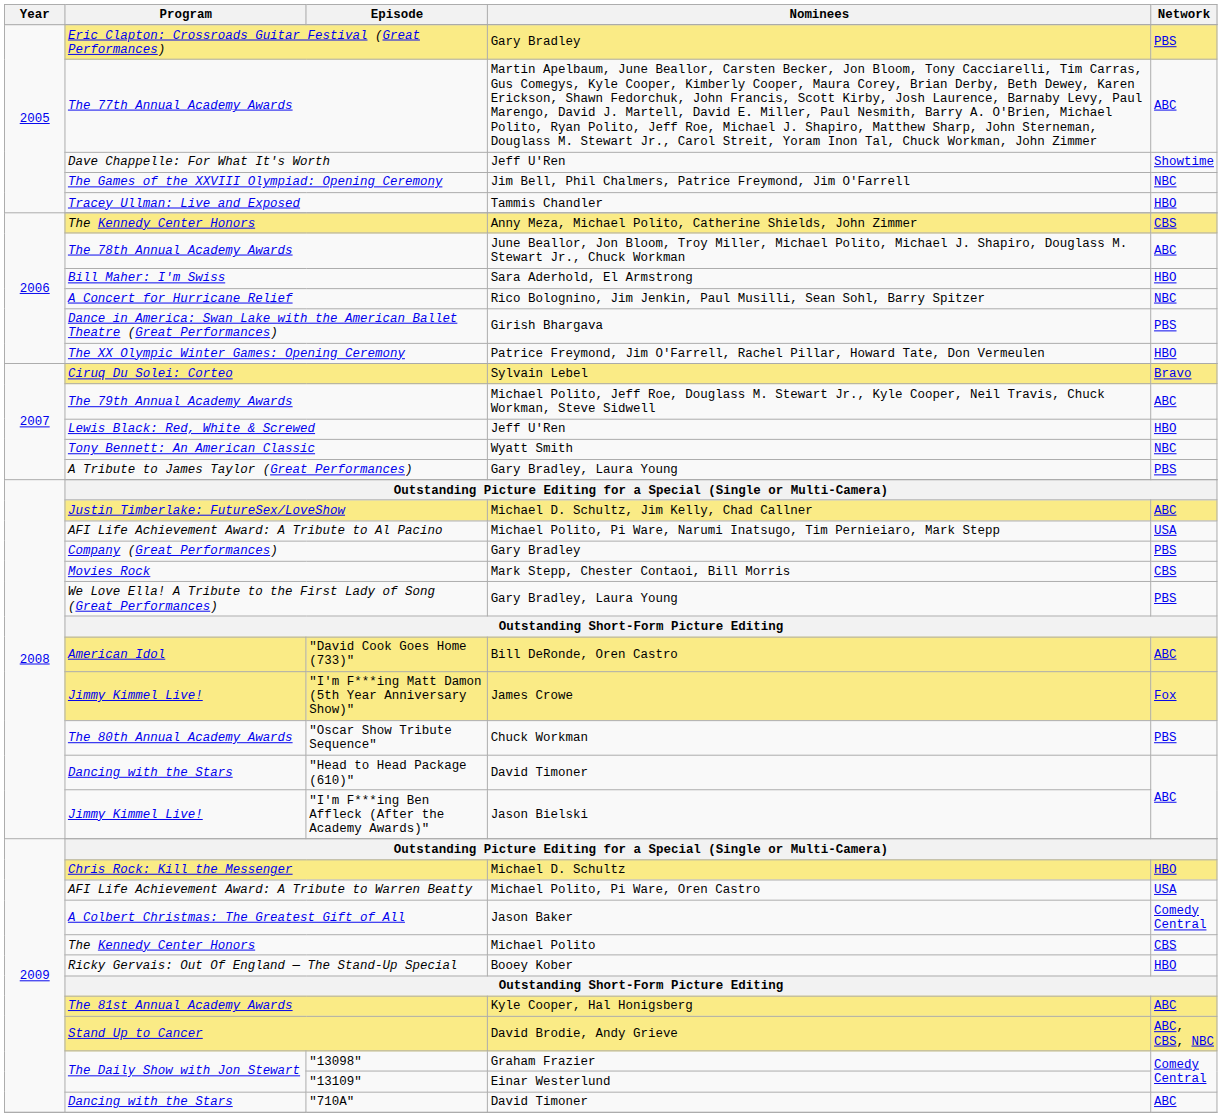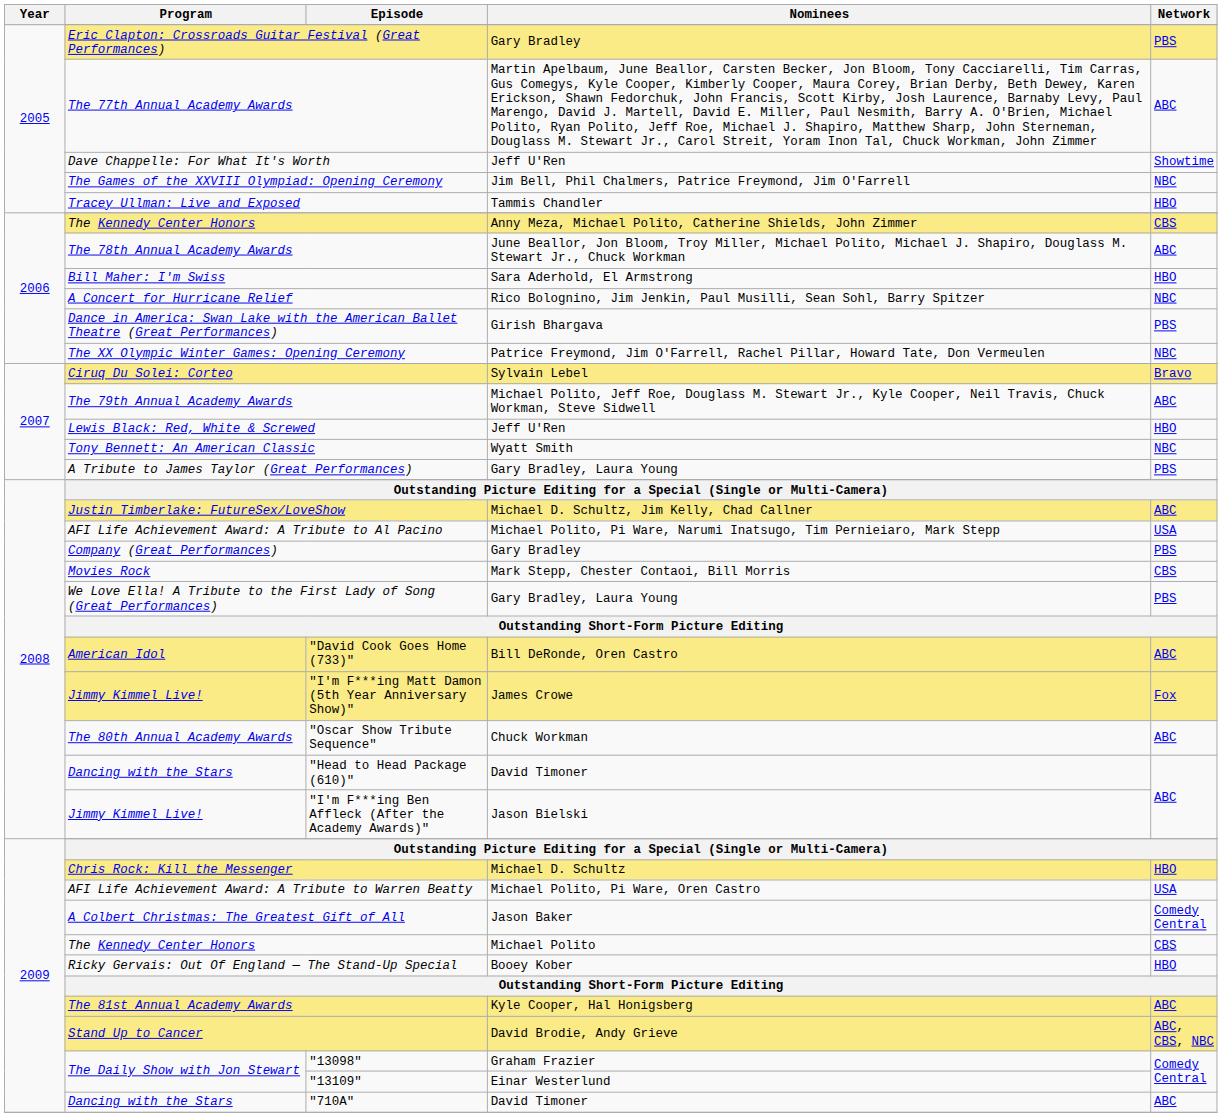(1165, 354) HBO -> (1165, 354) NBC
(1165, 738) PBS -> (1165, 738) ABC
